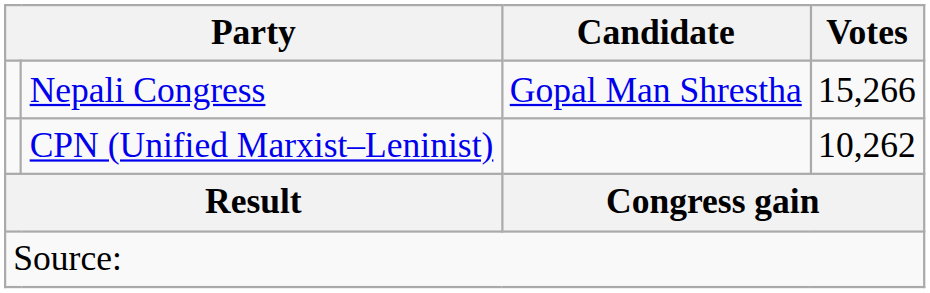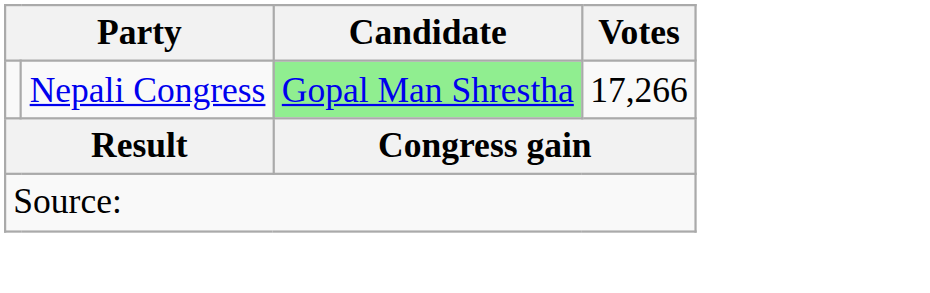(656, 88) no background -> (428, 88) lightgreen background
(867, 88) 15,266 -> (639, 88) 17,266
- row: (262, 145)
